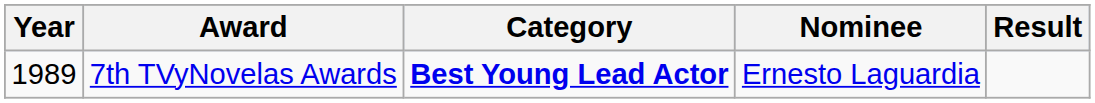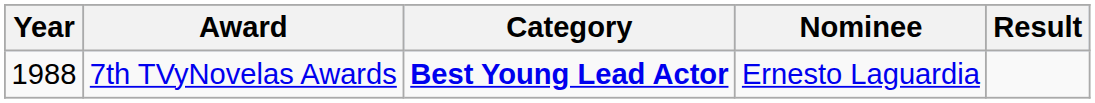(44, 73) 1989 -> (44, 73) 1988
